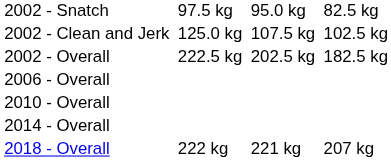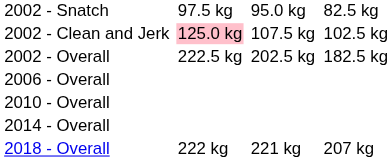(210, 33) no background -> (210, 33) pink background
